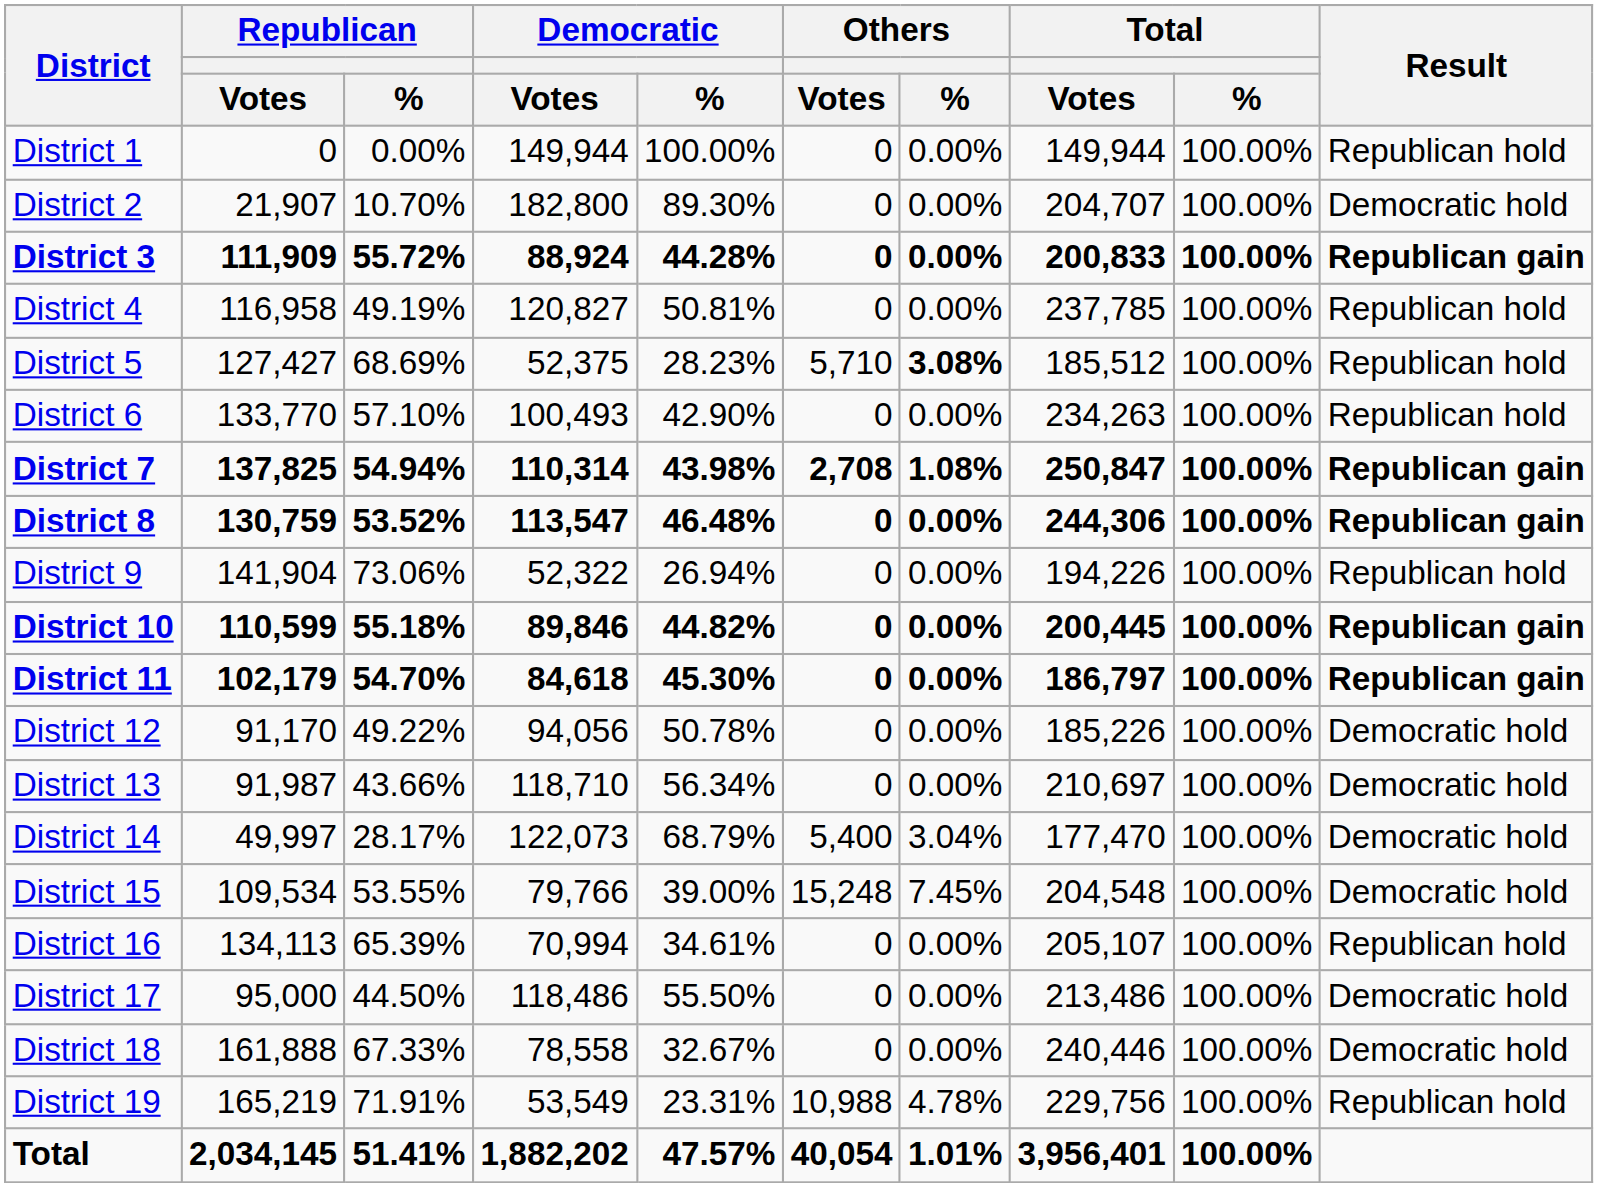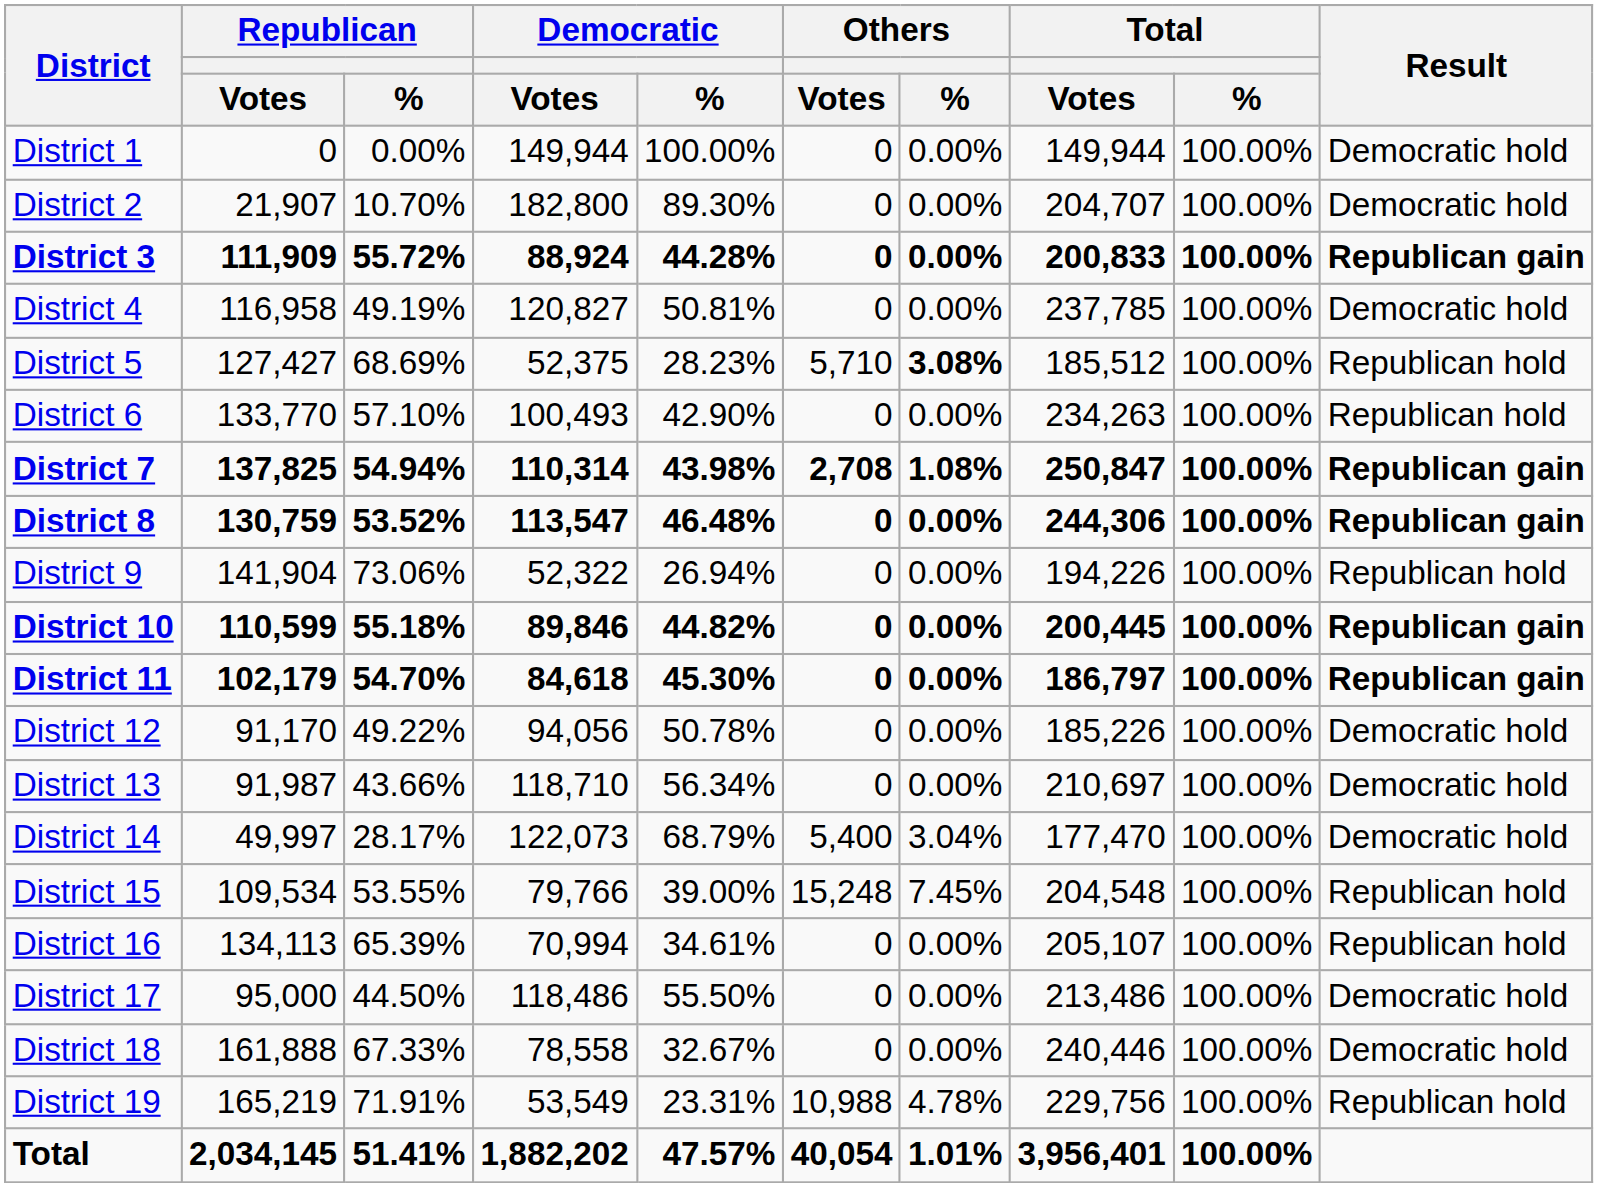(1447, 151) Republican hold -> (1448, 151) Democratic hold
(1447, 310) Republican hold -> (1448, 310) Democratic hold
(1448, 890) Democratic hold -> (1447, 890) Republican hold
